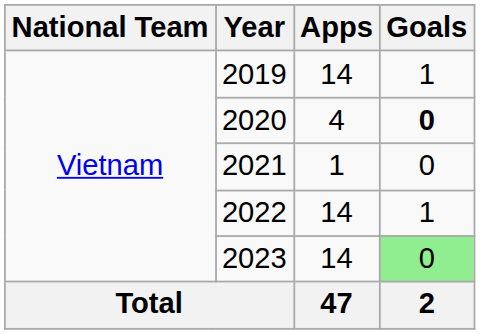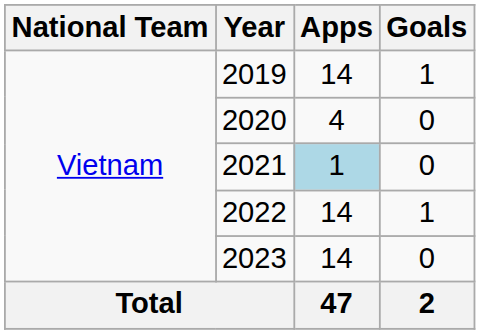(427, 119) bold -> (427, 119) normal
(337, 166) no background -> (337, 166) lightblue background
(427, 258) lightgreen background -> (427, 258) no background
